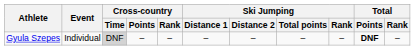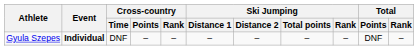(82, 39) normal -> (84, 39) bold
(115, 39) lightgrey background -> (118, 39) no background
(370, 39) bold -> (373, 39) normal
